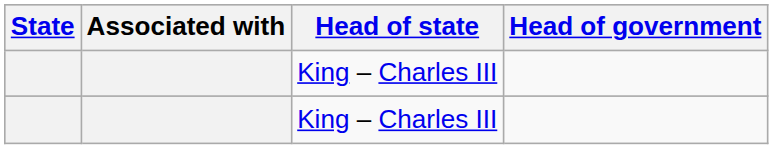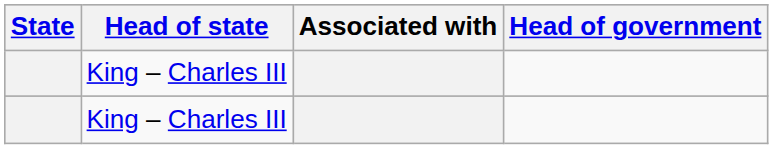columns swapped: (186, 26) <-> (397, 26)
